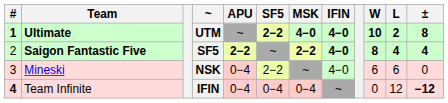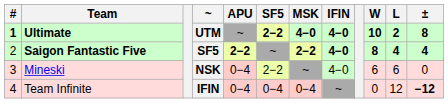(13, 89) bold -> (13, 89) normal
